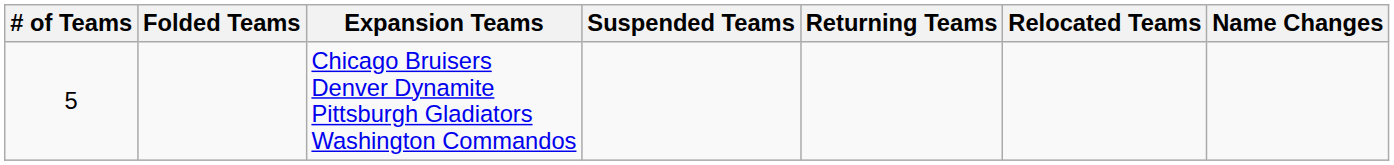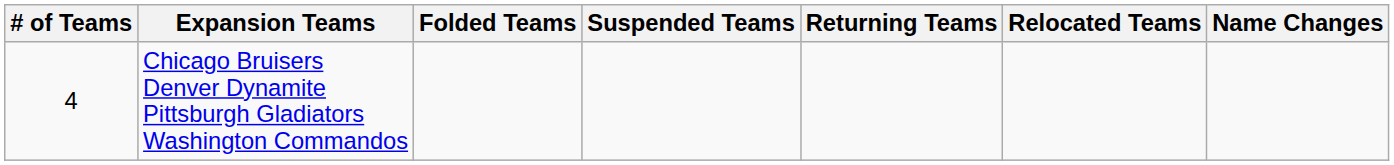columns swapped: (444, 23) <-> (222, 23)
(71, 100) 5 -> (71, 100) 4
